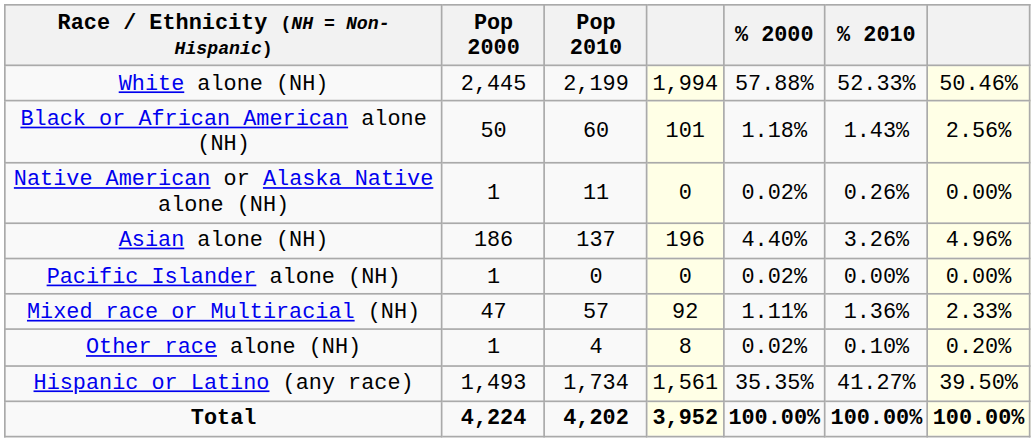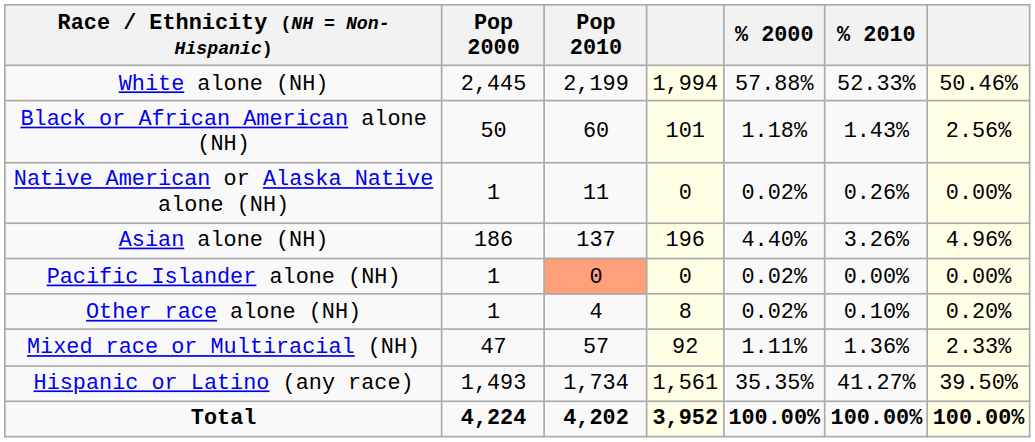(596, 276) no background -> (596, 276) lightsalmon background
rows swapped: (224, 347) <-> (224, 312)
